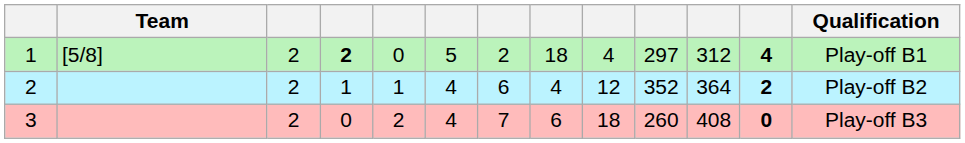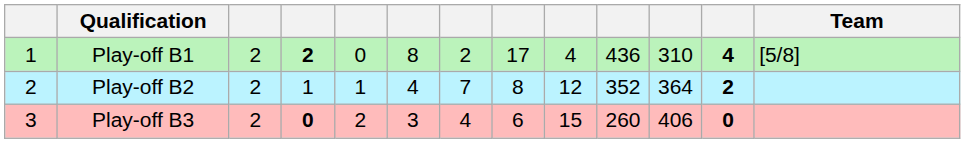columns swapped: (162, 21) <-> (876, 21)
(451, 54) 5 -> (413, 54) 8
(556, 54) 18 -> (518, 54) 17
(661, 54) 297 -> (623, 54) 436
(714, 54) 312 -> (676, 54) 310
(504, 87) 6 -> (465, 87) 7
(556, 87) 4 -> (518, 87) 8
(346, 120) normal -> (308, 120) bold
(451, 120) 4 -> (413, 120) 3
(504, 120) 7 -> (465, 120) 4
(609, 120) 18 -> (570, 120) 15
(714, 120) 408 -> (676, 120) 406
